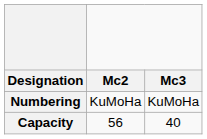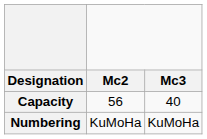rows swapped: (45, 101) <-> (45, 123)
